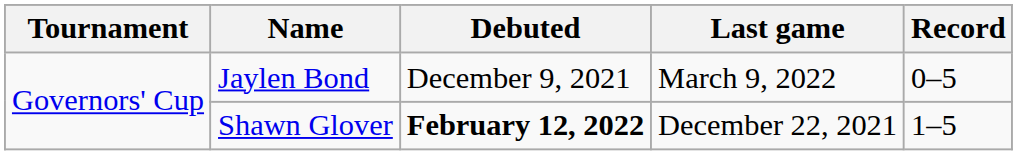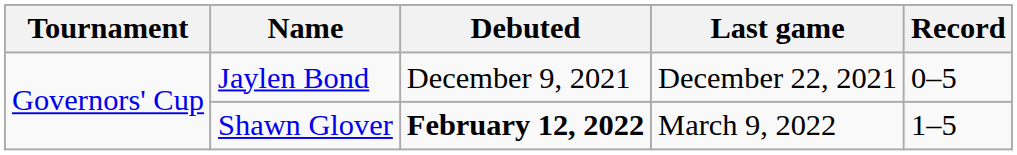(747, 76) March 9, 2022 -> (778, 76) December 22, 2021
(778, 125) December 22, 2021 -> (747, 125) March 9, 2022
